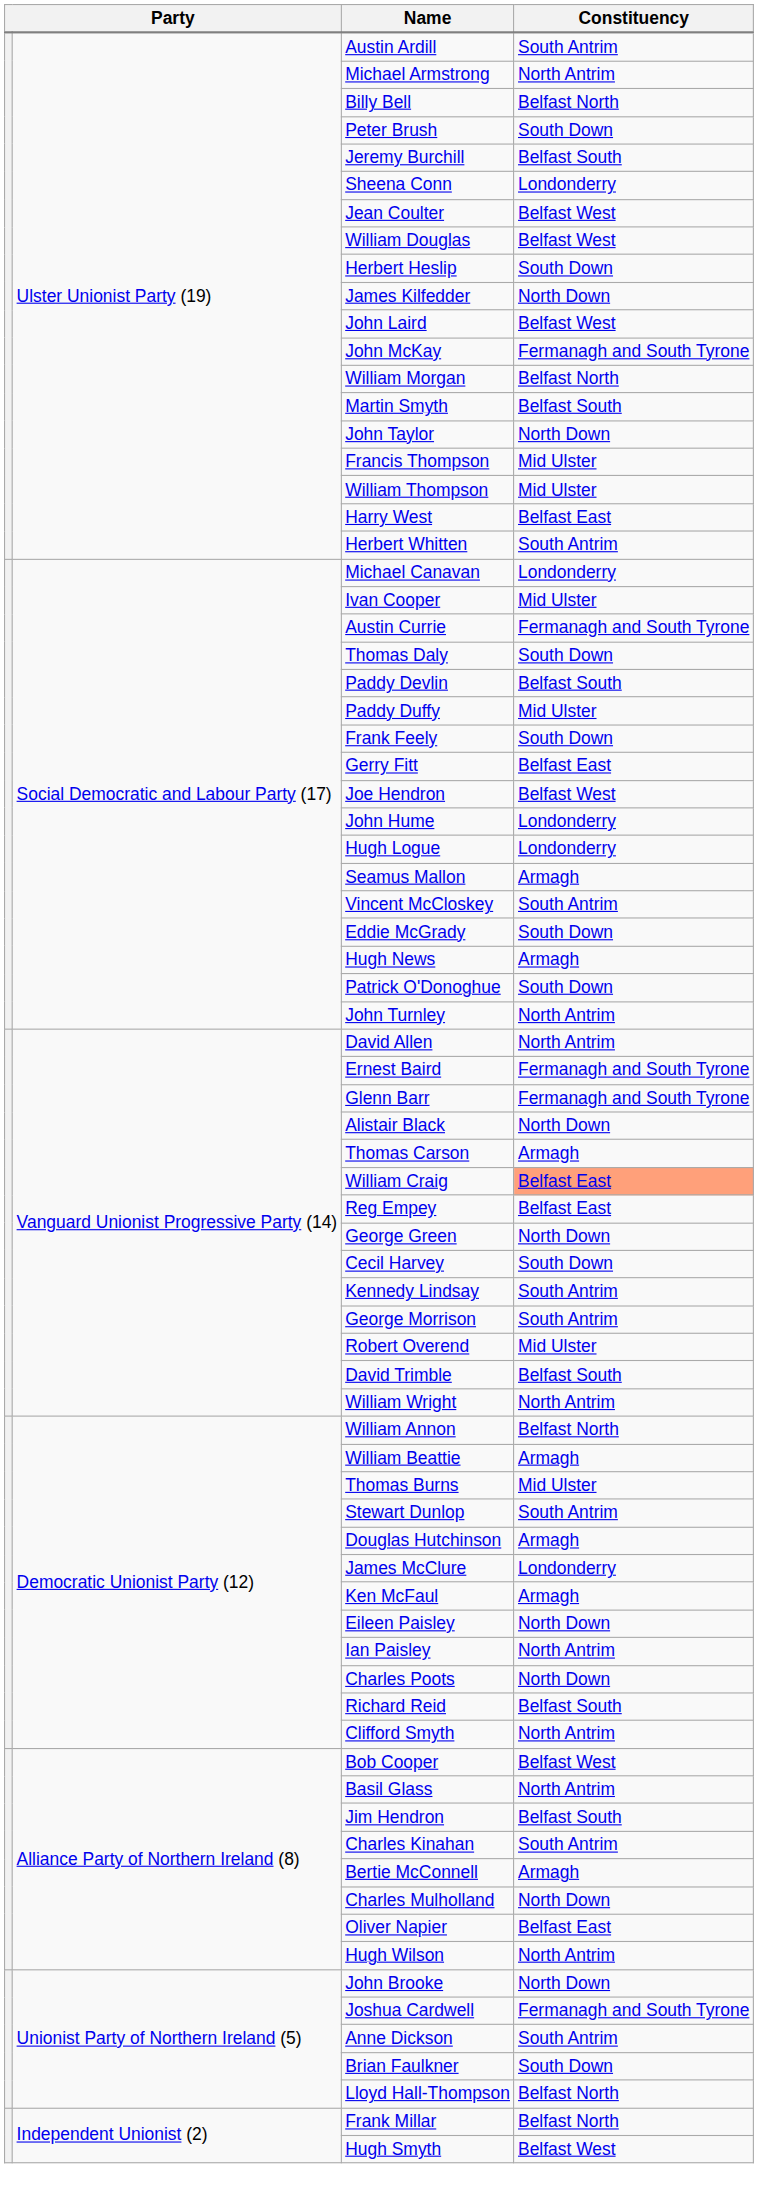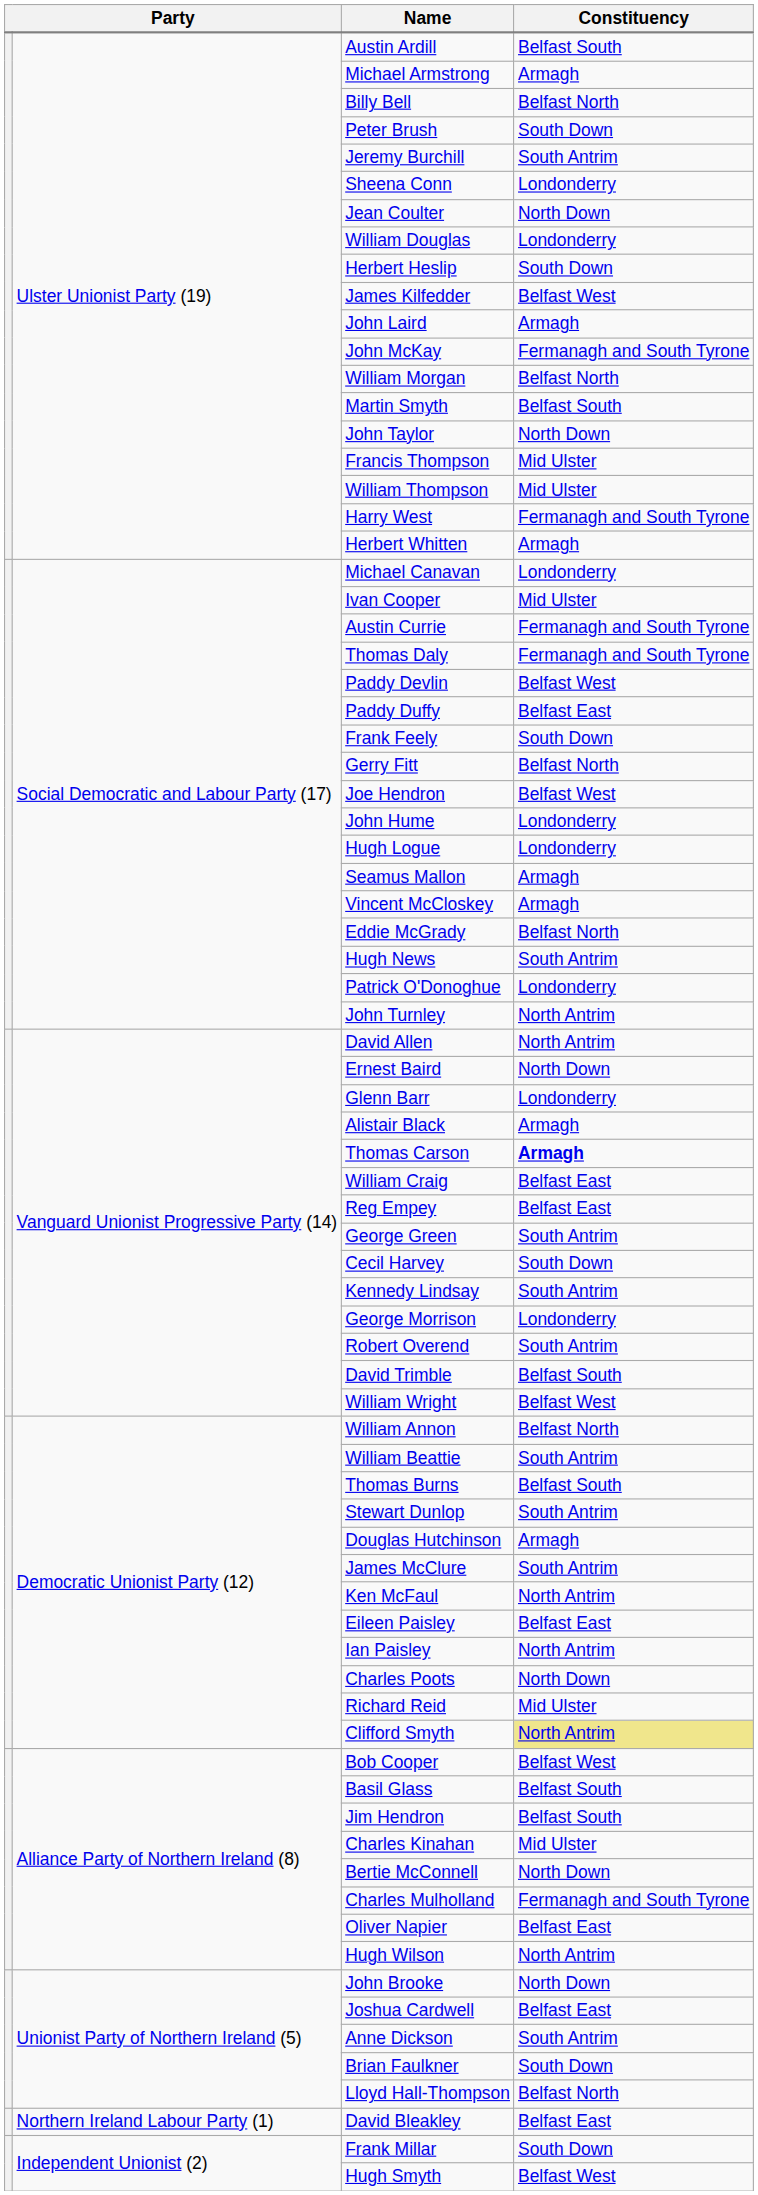(568, 47) South Antrim -> (570, 47) Belfast South
(566, 74) North Antrim -> (549, 74) Armagh
(570, 157) Belfast South -> (568, 157) South Antrim
(567, 213) Belfast West -> (564, 213) North Down
(567, 240) Belfast West -> (567, 240) Londonderry
(564, 296) North Down -> (567, 296) Belfast West
(567, 323) Belfast West -> (549, 323) Armagh
(565, 517) Belfast East -> (634, 517) Fermanagh and South Tyrone
(568, 544) South Antrim -> (549, 544) Armagh
(566, 655) South Down -> (634, 655) Fermanagh and South Tyrone
(570, 683) Belfast South -> (567, 683) Belfast West
(557, 710) Mid Ulster -> (565, 710) Belfast East
(565, 766) Belfast East -> (568, 766) Belfast North
(568, 904) South Antrim -> (549, 904) Armagh
(566, 932) South Down -> (568, 932) Belfast North
(549, 959) Armagh -> (568, 959) South Antrim
(566, 987) South Down -> (567, 987) Londonderry
(634, 1070) Fermanagh and South Tyrone -> (564, 1070) North Down
(634, 1098) Fermanagh and South Tyrone -> (567, 1098) Londonderry
(564, 1125) North Down -> (549, 1125) Armagh
(549, 1153) normal -> (551, 1153) bold
(565, 1181) lightsalmon background -> (565, 1181) no background
(564, 1236) North Down -> (568, 1236) South Antrim
(568, 1319) South Antrim -> (567, 1319) Londonderry
(557, 1347) Mid Ulster -> (568, 1347) South Antrim
(566, 1402) North Antrim -> (567, 1402) Belfast West
(549, 1457) Armagh -> (568, 1457) South Antrim
(557, 1485) Mid Ulster -> (570, 1485) Belfast South
(567, 1568) Londonderry -> (568, 1568) South Antrim
(549, 1595) Armagh -> (566, 1595) North Antrim
(564, 1623) North Down -> (565, 1623) Belfast East
(570, 1706) Belfast South -> (557, 1706) Mid Ulster
(566, 1734) no background -> (566, 1734) khaki background
(566, 1789) North Antrim -> (570, 1789) Belfast South
(568, 1844) South Antrim -> (557, 1844) Mid Ulster
(549, 1872) Armagh -> (564, 1872) North Down
(564, 1900) North Down -> (634, 1900) Fermanagh and South Tyrone
(634, 2010) Fermanagh and South Tyrone -> (565, 2010) Belfast East
+ row: (403, 2121)
(568, 2121) Belfast North -> (566, 2149) South Down
